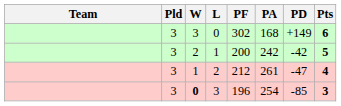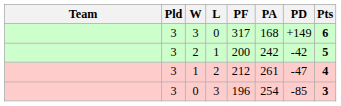(241, 33) 302 -> (241, 33) 317
(196, 91) bold -> (196, 91) normal
